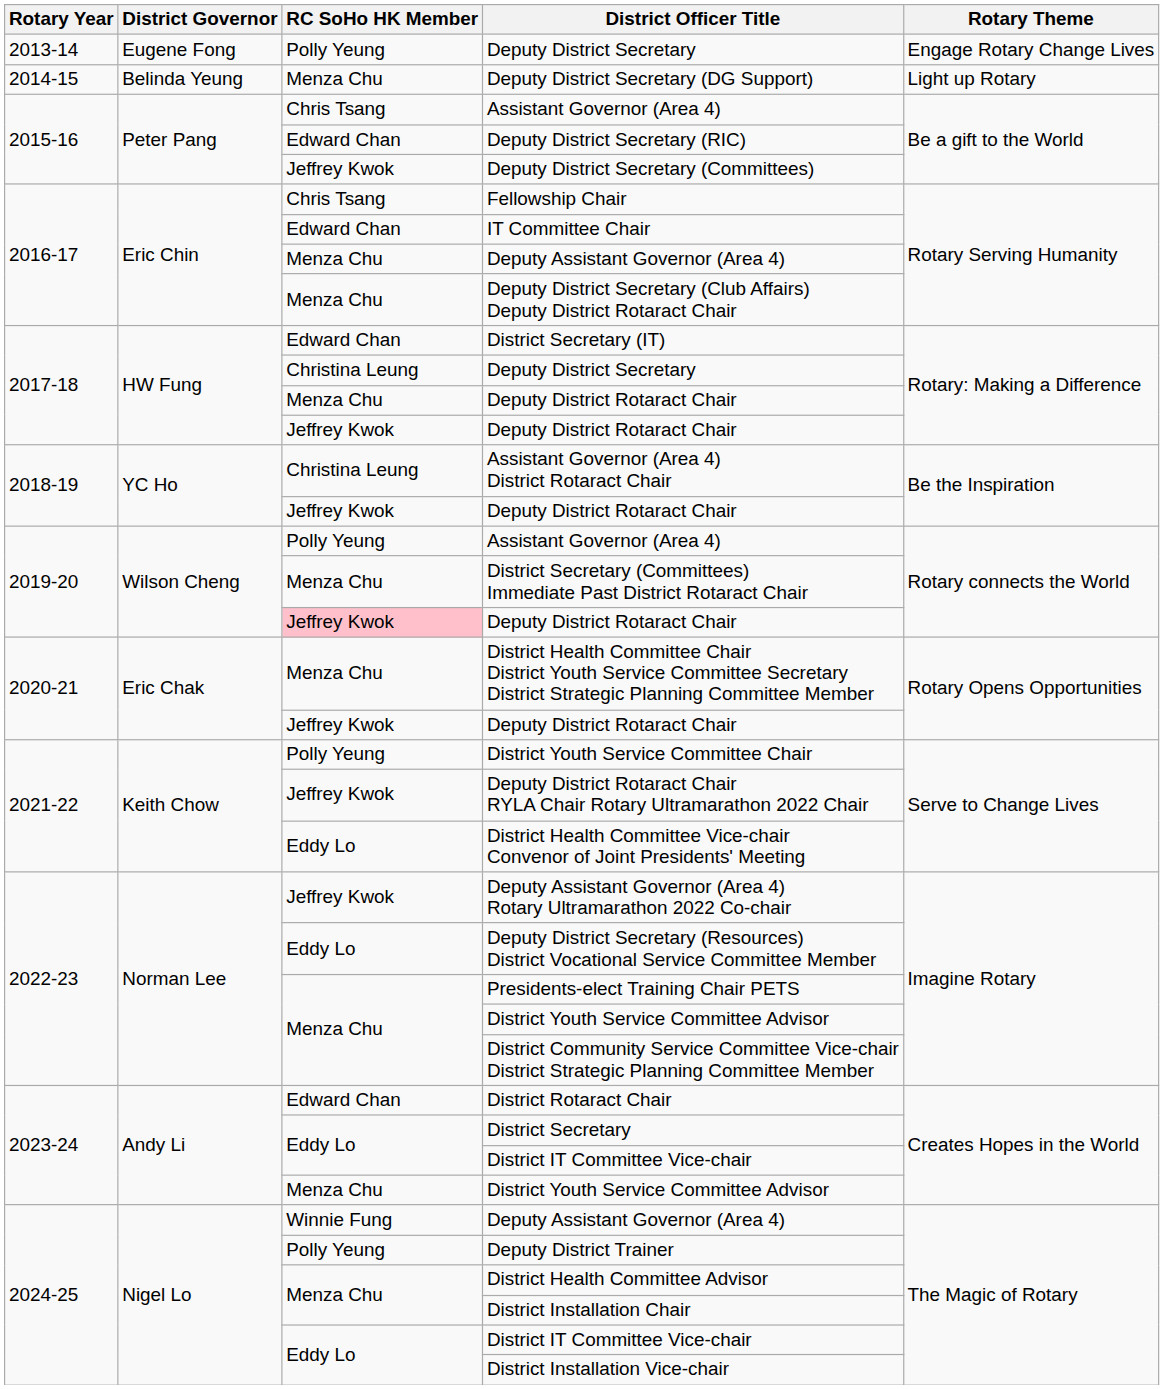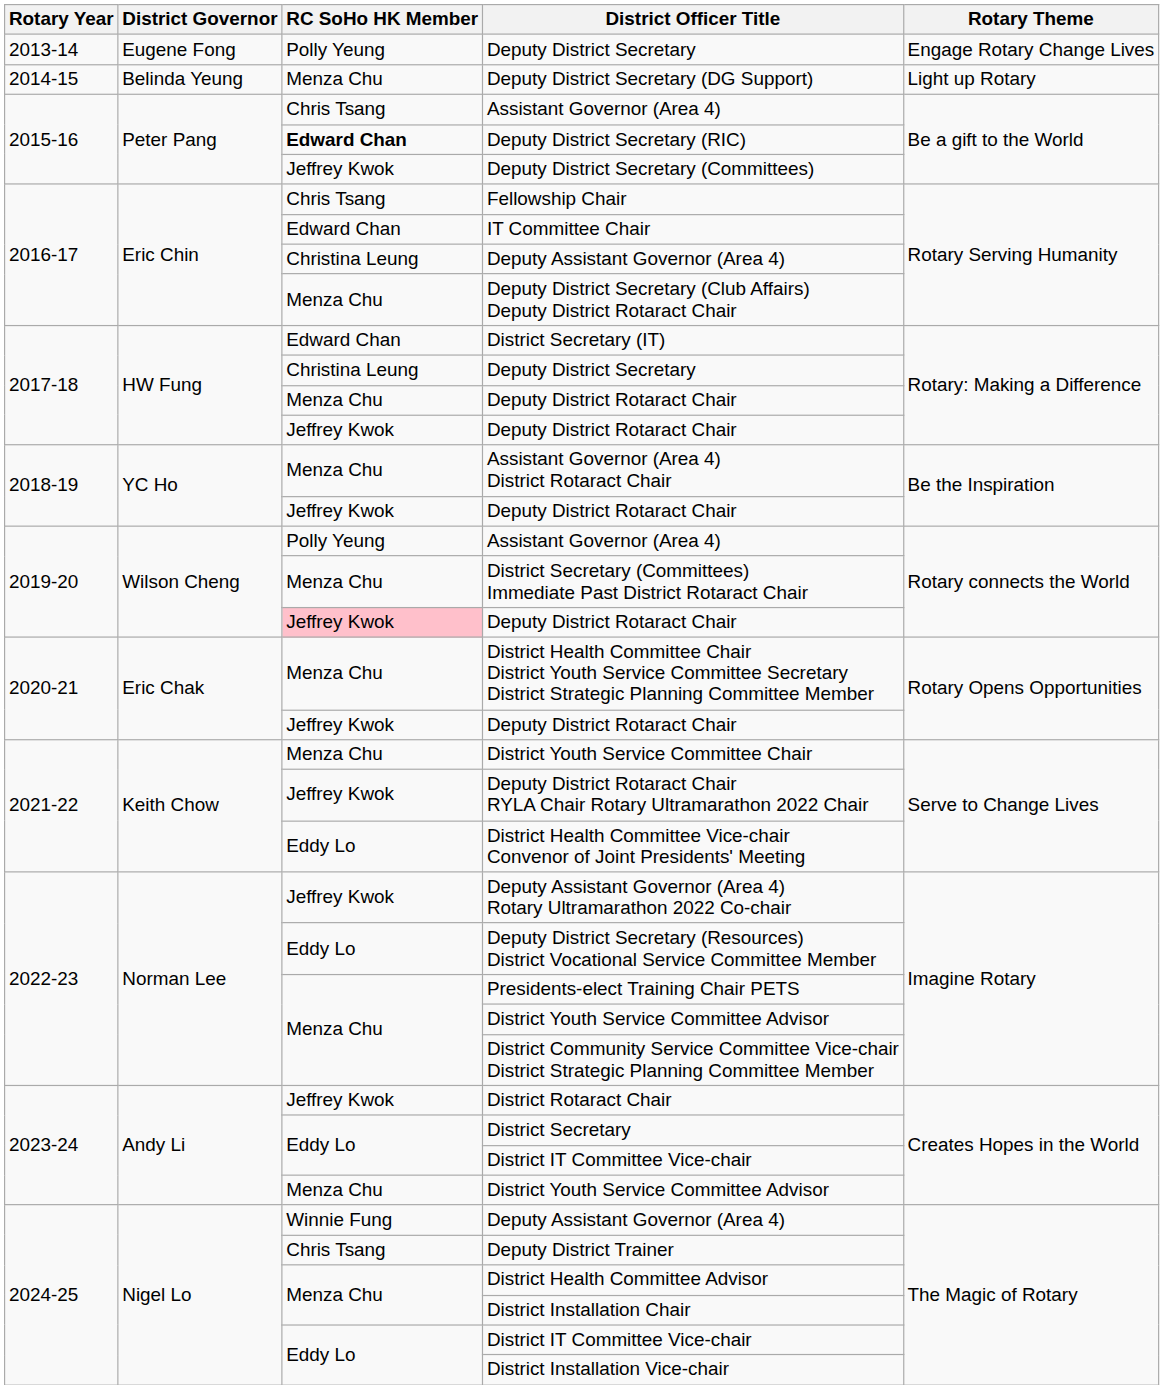(343, 139) normal -> (347, 139) bold
(335, 259) Menza Chu -> (352, 259) Christina Leung
(352, 470) Christina Leung -> (335, 470) Menza Chu
(336, 754) Polly Yeung -> (335, 754) Menza Chu
(343, 1100) Edward Chan -> (340, 1100) Jeffrey Kwok
(336, 1249) Polly Yeung -> (336, 1249) Chris Tsang
